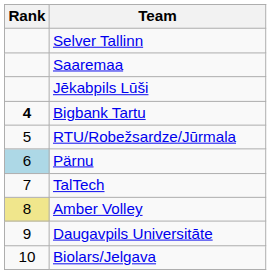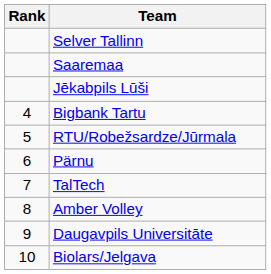(27, 112) bold -> (27, 112) normal
(27, 161) lightblue background -> (27, 161) no background
(27, 209) khaki background -> (27, 209) no background
